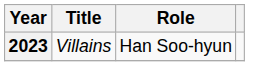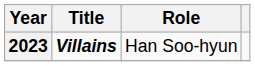(84, 46) normal -> (86, 46) bold
